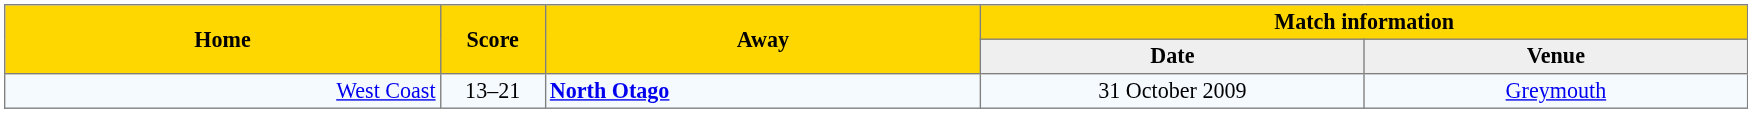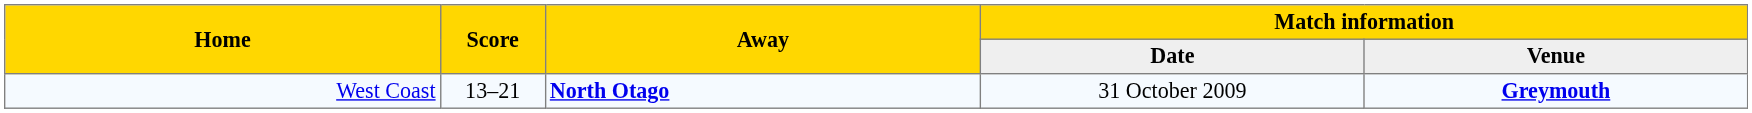(1556, 90) normal -> (1556, 90) bold
